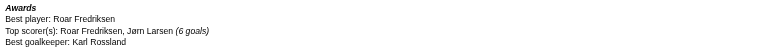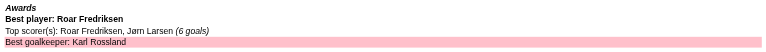(60, 19) normal -> (64, 19) bold
(66, 42) no background -> (66, 42) pink background
